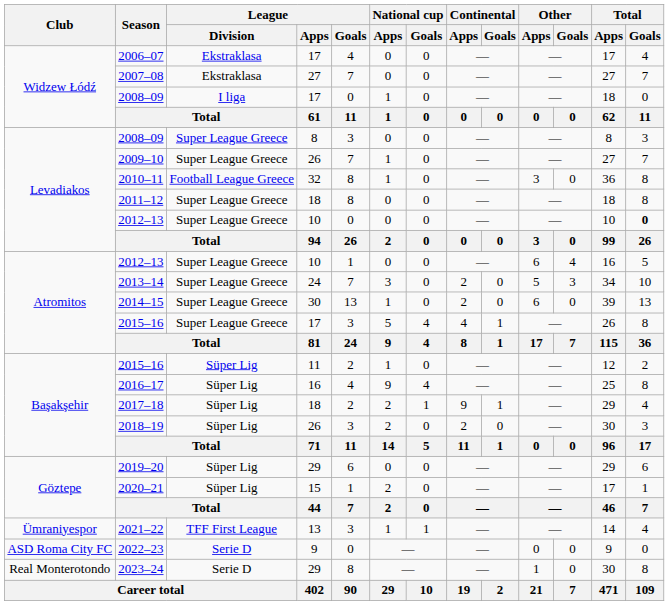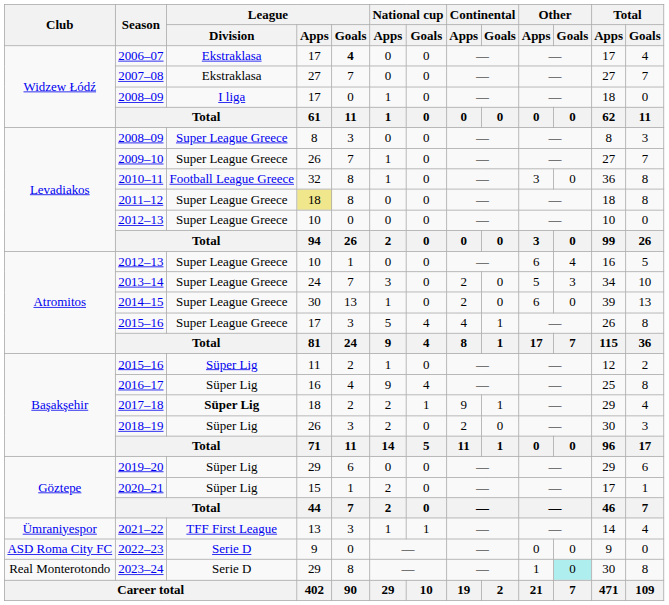(351, 55) normal -> (351, 55) bold
(314, 199) no background -> (314, 199) khaki background
(645, 220) bold -> (645, 220) normal
(232, 405) normal -> (232, 405) bold
(572, 569) no background -> (572, 569) paleturquoise background
